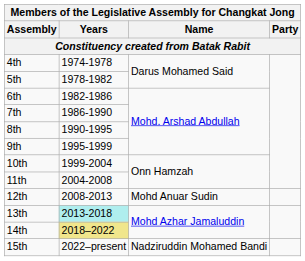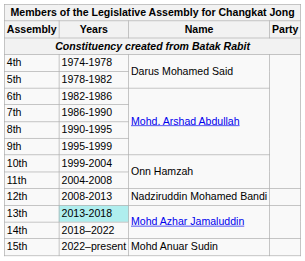(174, 197) Mohd Anuar Sudin -> (199, 197) Nadziruddin Mohamed Bandi
(88, 230) khaki background -> (88, 230) no background
(199, 247) Nadziruddin Mohamed Bandi -> (174, 247) Mohd Anuar Sudin
